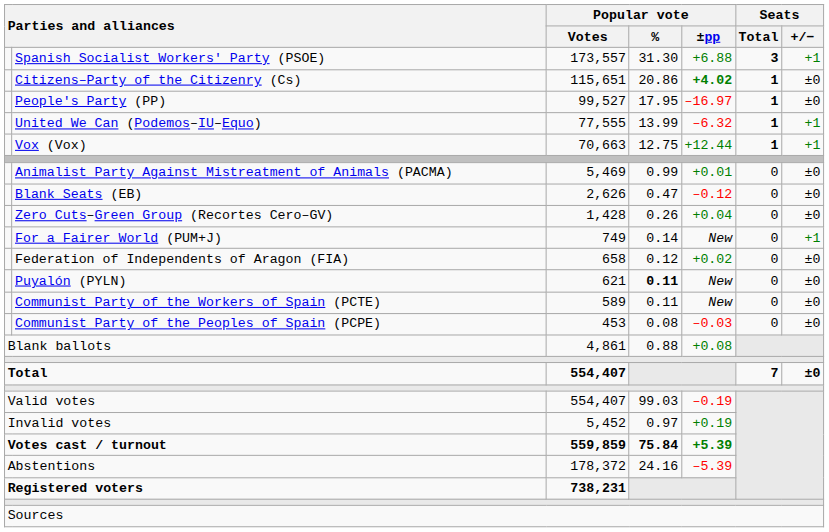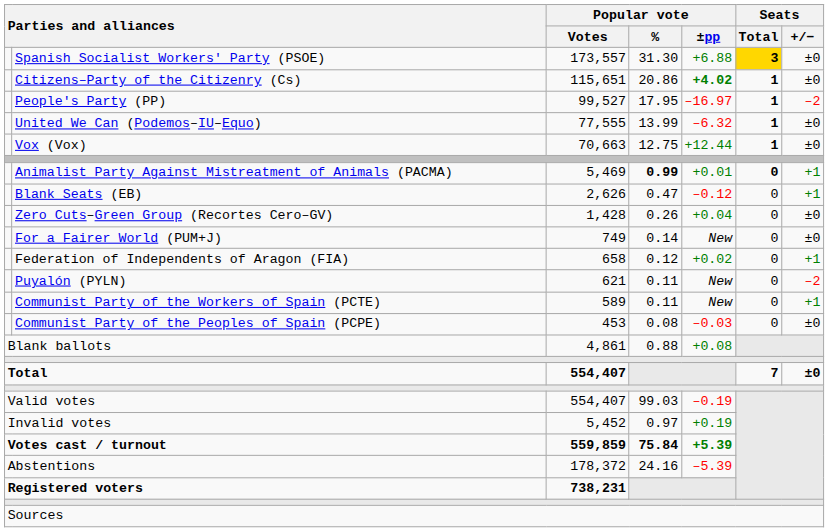(774, 59) no background -> (774, 59) gold background
(812, 59) +1 -> (812, 59) ±0
(812, 102) ±0 -> (812, 102) –2
(812, 123) +1 -> (812, 123) ±0
(812, 145) +1 -> (812, 145) ±0
(662, 173) normal -> (662, 173) bold
(774, 173) normal -> (774, 173) bold
(812, 173) ±0 -> (812, 173) +1
(812, 195) ±0 -> (812, 195) +1
(812, 238) +1 -> (812, 238) ±0
(812, 259) ±0 -> (812, 259) +1
(662, 281) bold -> (662, 281) normal
(812, 281) ±0 -> (812, 281) –2
(812, 303) ±0 -> (812, 303) +1
